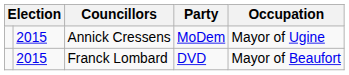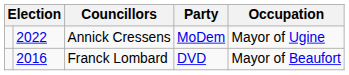(32, 37) 2015 -> (32, 37) 2022
(32, 59) 2015 -> (32, 59) 2016
